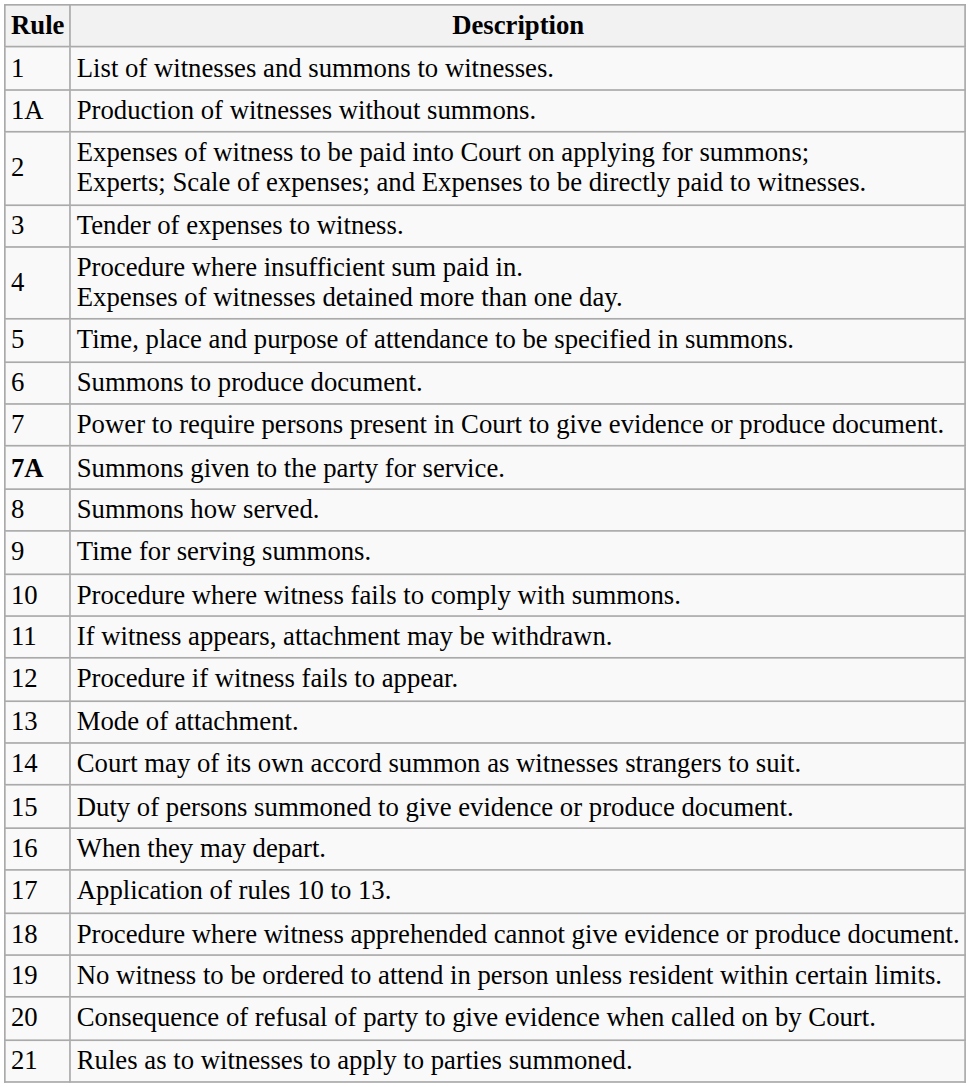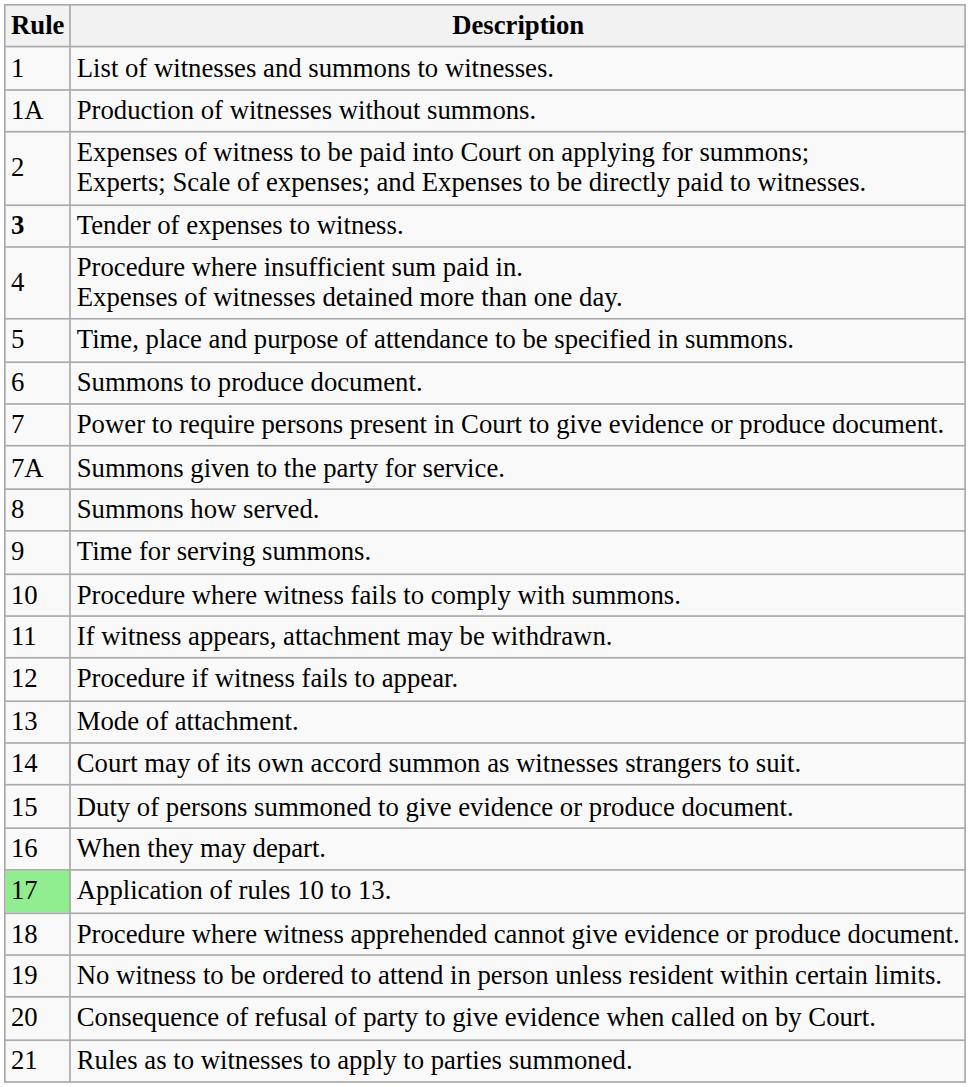(18, 225) normal -> (18, 225) bold
(27, 467) bold -> (27, 467) normal
(24, 890) no background -> (24, 890) lightgreen background
